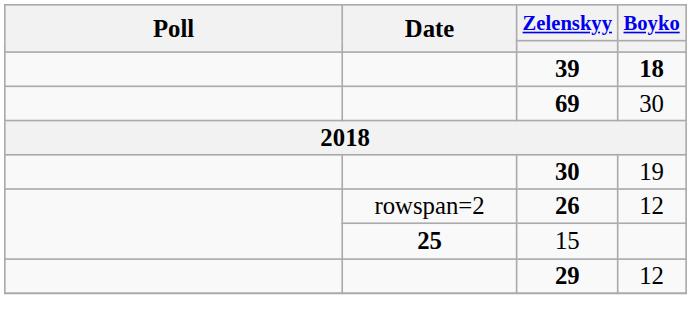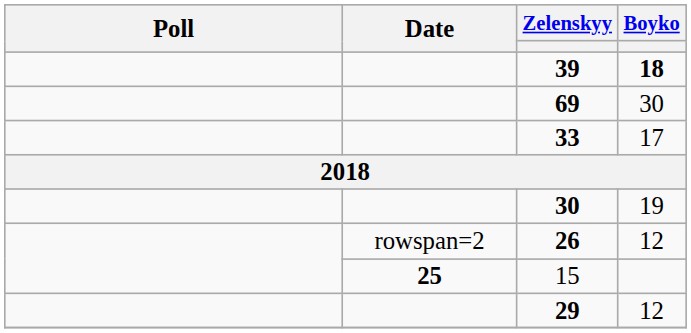+ row: (567, 137)
